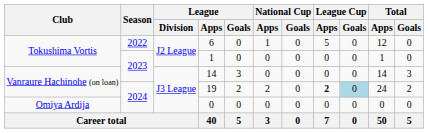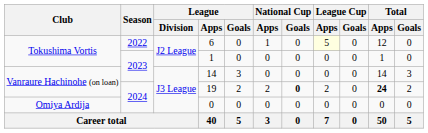(327, 43) no background -> (327, 43) lightyellow background
(298, 89) normal -> (298, 89) bold
(327, 89) bold -> (327, 89) normal
(354, 89) lightblue background -> (354, 89) no background
(382, 89) normal -> (382, 89) bold
